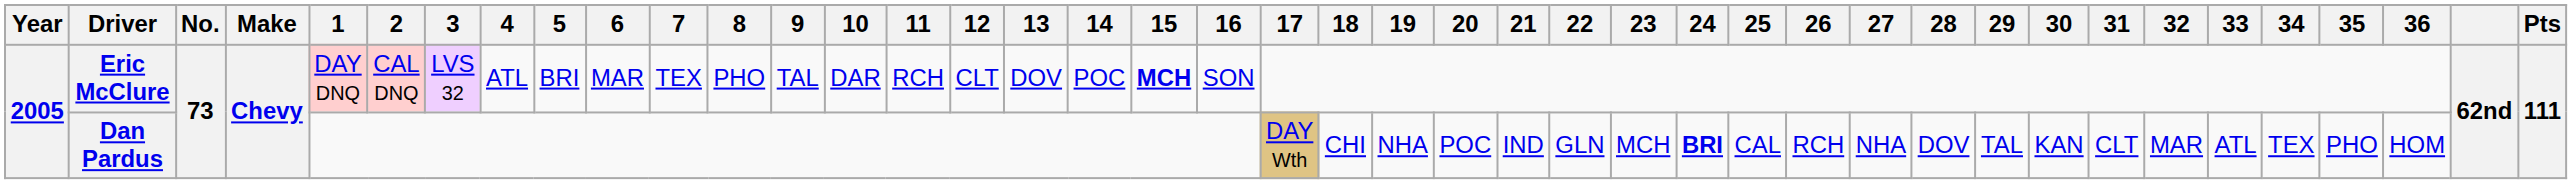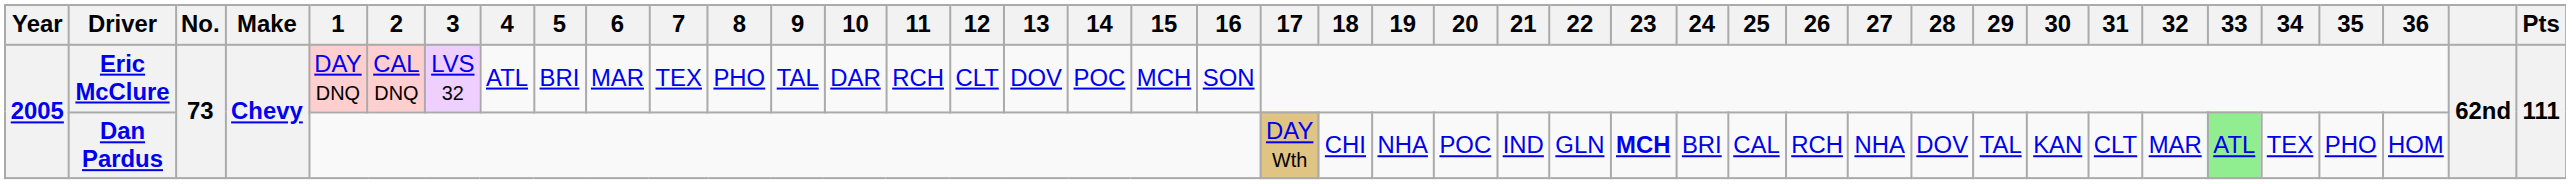(1164, 78) bold -> (1164, 78) normal
(1643, 145) normal -> (1643, 145) bold
(1702, 145) bold -> (1702, 145) normal
(2236, 145) no background -> (2234, 145) lightgreen background
